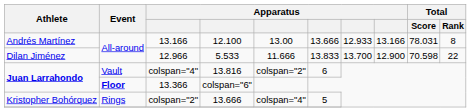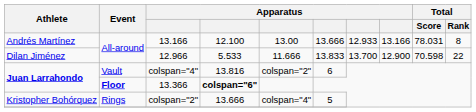(227, 85) normal -> (230, 85) bold
